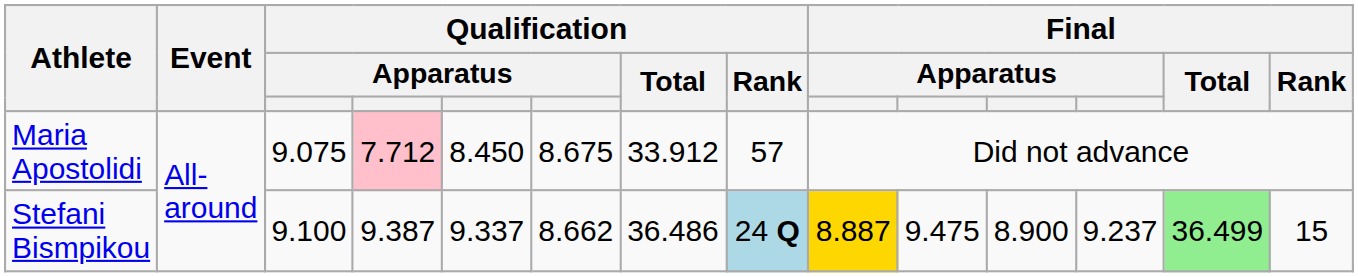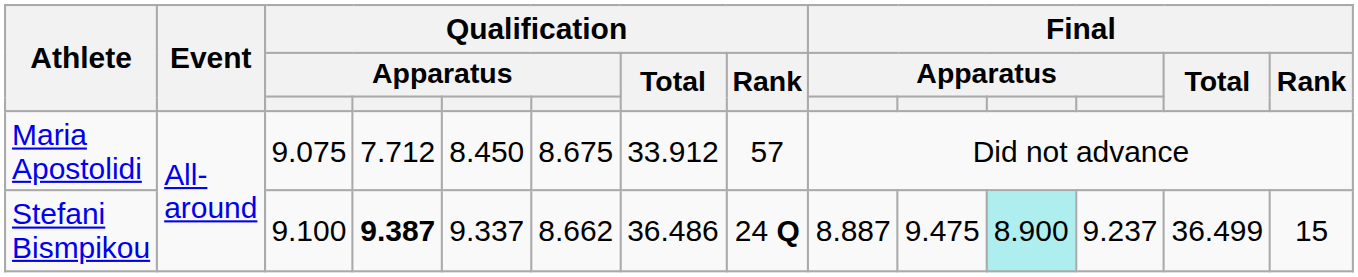(398, 151) pink background -> (398, 151) no background
(398, 232) normal -> (398, 232) bold
(767, 232) lightblue background -> (767, 232) no background
(853, 232) gold background -> (853, 232) no background
(1031, 232) no background -> (1031, 232) paleturquoise background
(1217, 232) lightgreen background -> (1217, 232) no background
